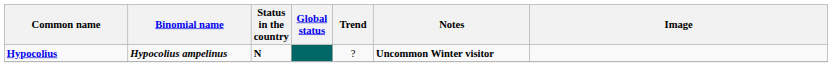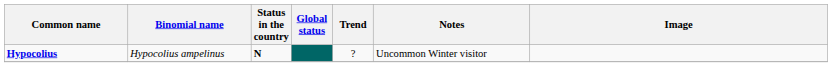(179, 53) bold -> (177, 53) normal
(435, 53) bold -> (431, 53) normal
